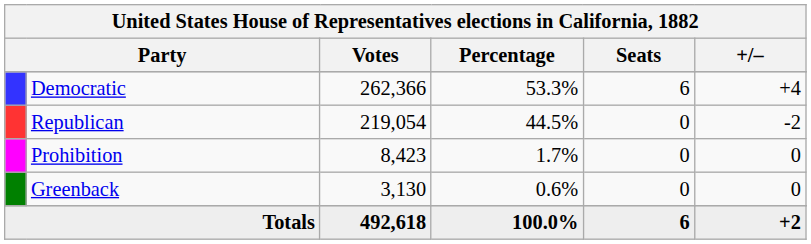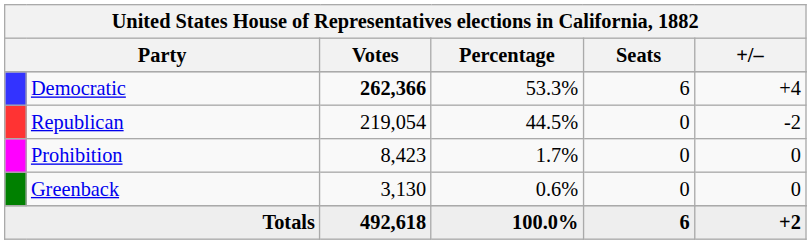(393, 88) normal -> (393, 88) bold
